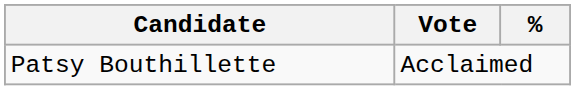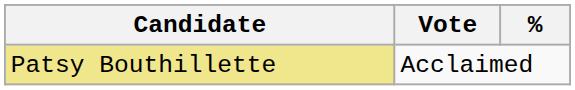(144, 65) no background -> (144, 65) khaki background
